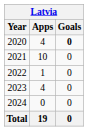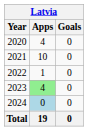(69, 42) bold -> (69, 42) normal
(43, 88) no background -> (43, 88) lightgreen background
(43, 103) no background -> (43, 103) lightblue background
